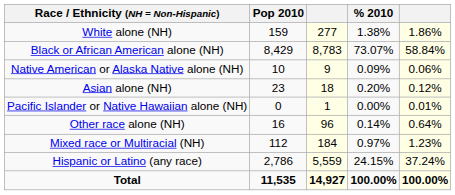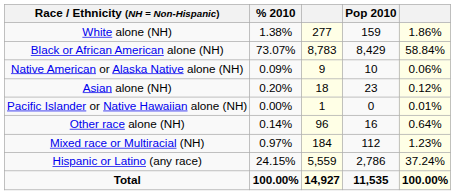columns swapped: (278, 13) <-> (373, 13)
